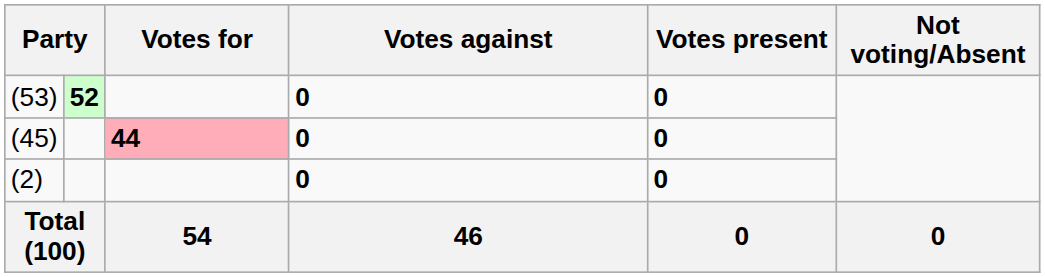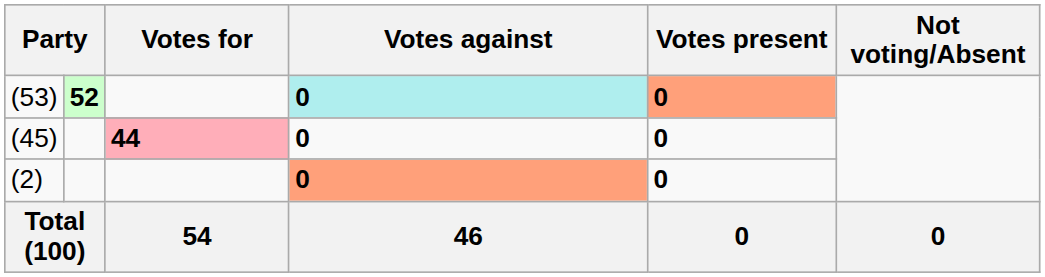(303, 96) no background -> (303, 96) paleturquoise background
(661, 96) no background -> (661, 96) lightsalmon background
(303, 179) no background -> (303, 179) lightsalmon background
